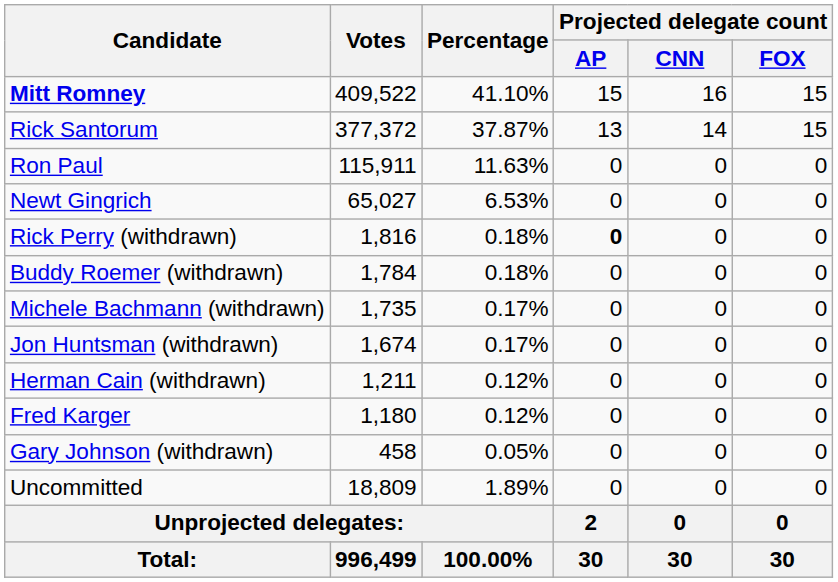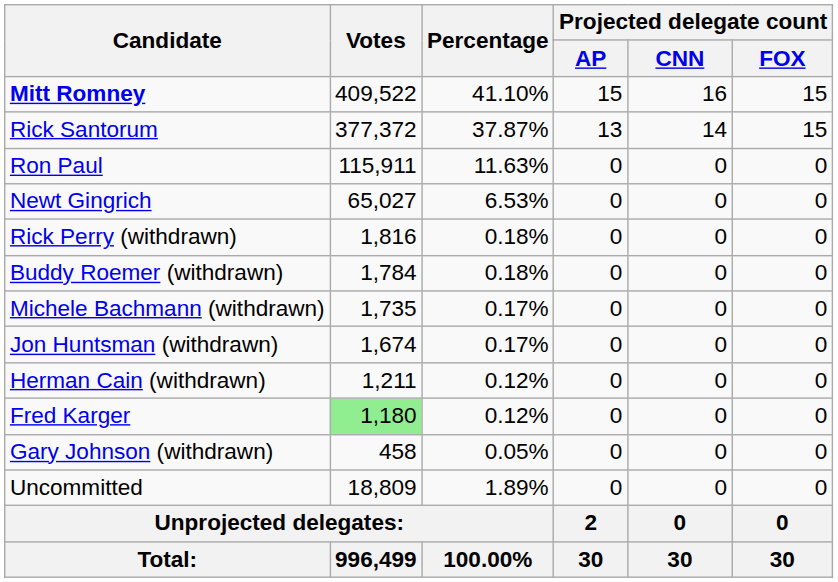(616, 237) bold -> (616, 237) normal
(388, 415) no background -> (388, 415) lightgreen background
